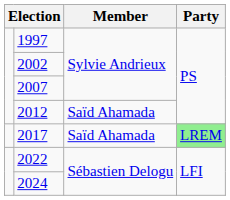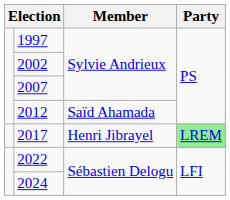(111, 135) Saïd Ahamada -> (110, 135) Henri Jibrayel
